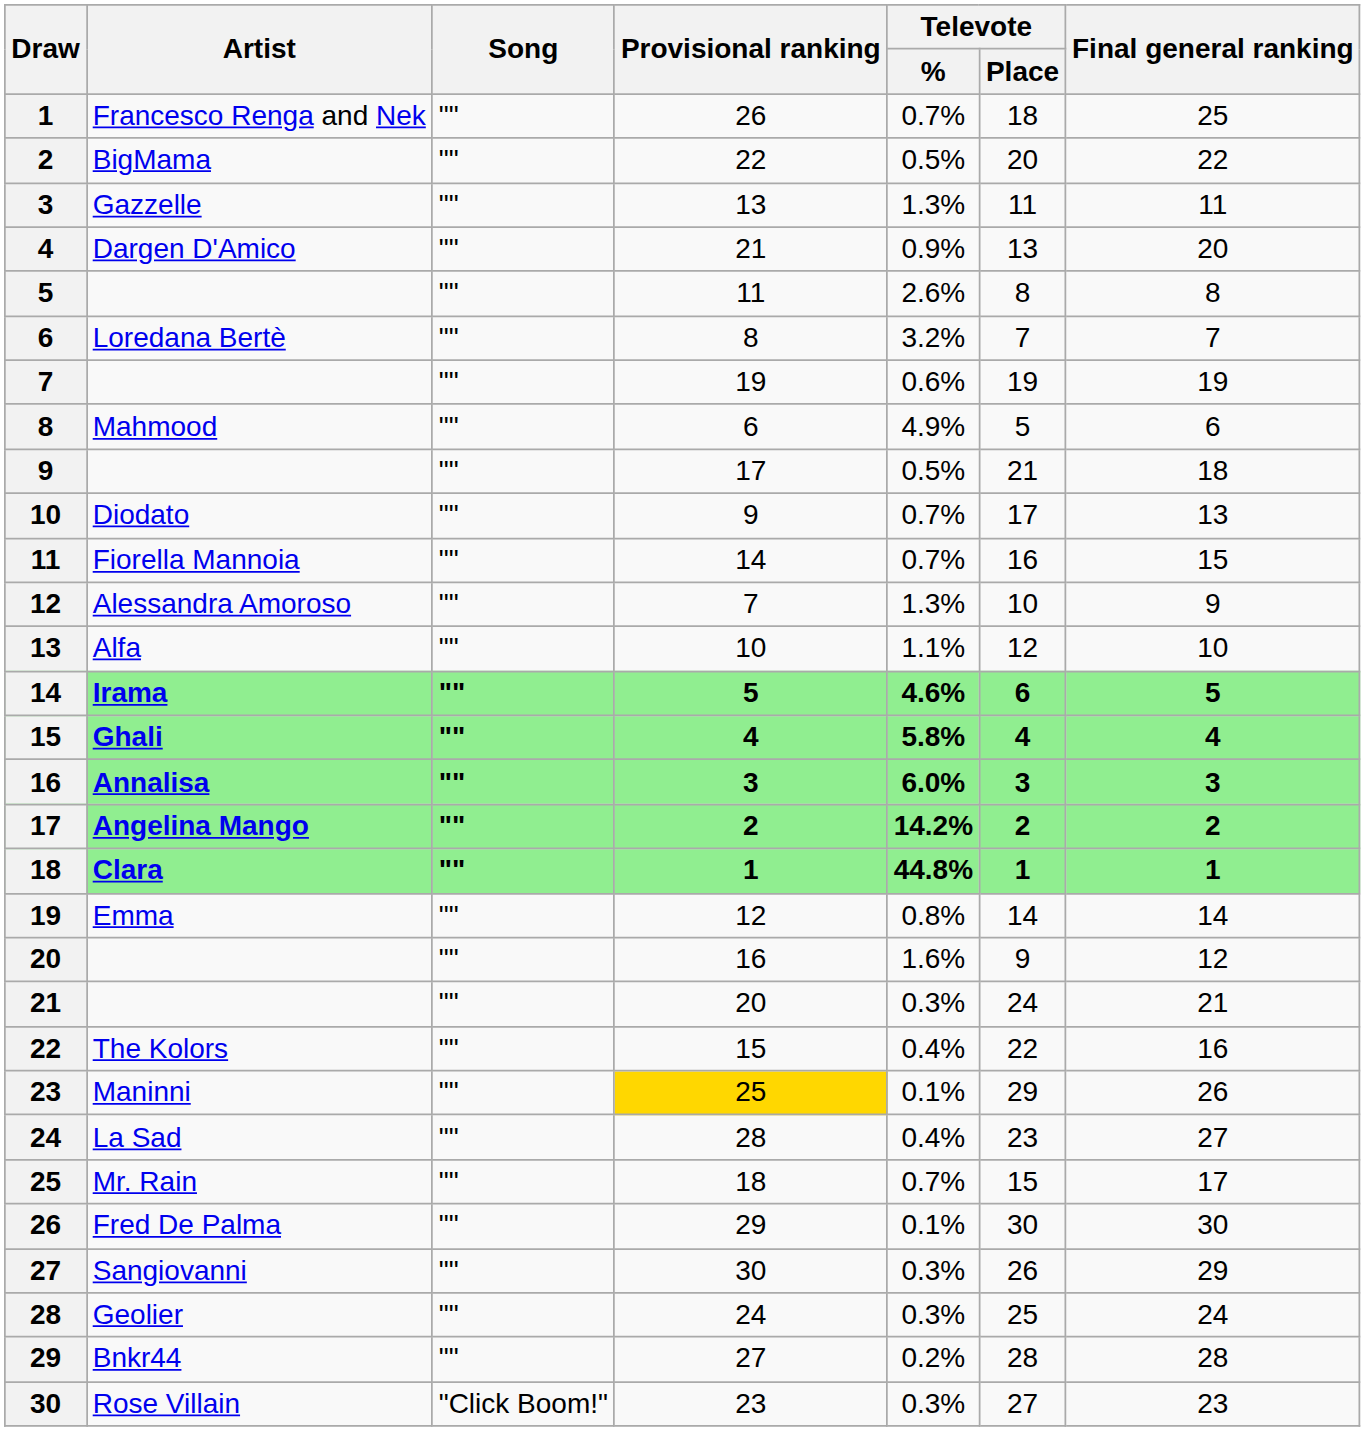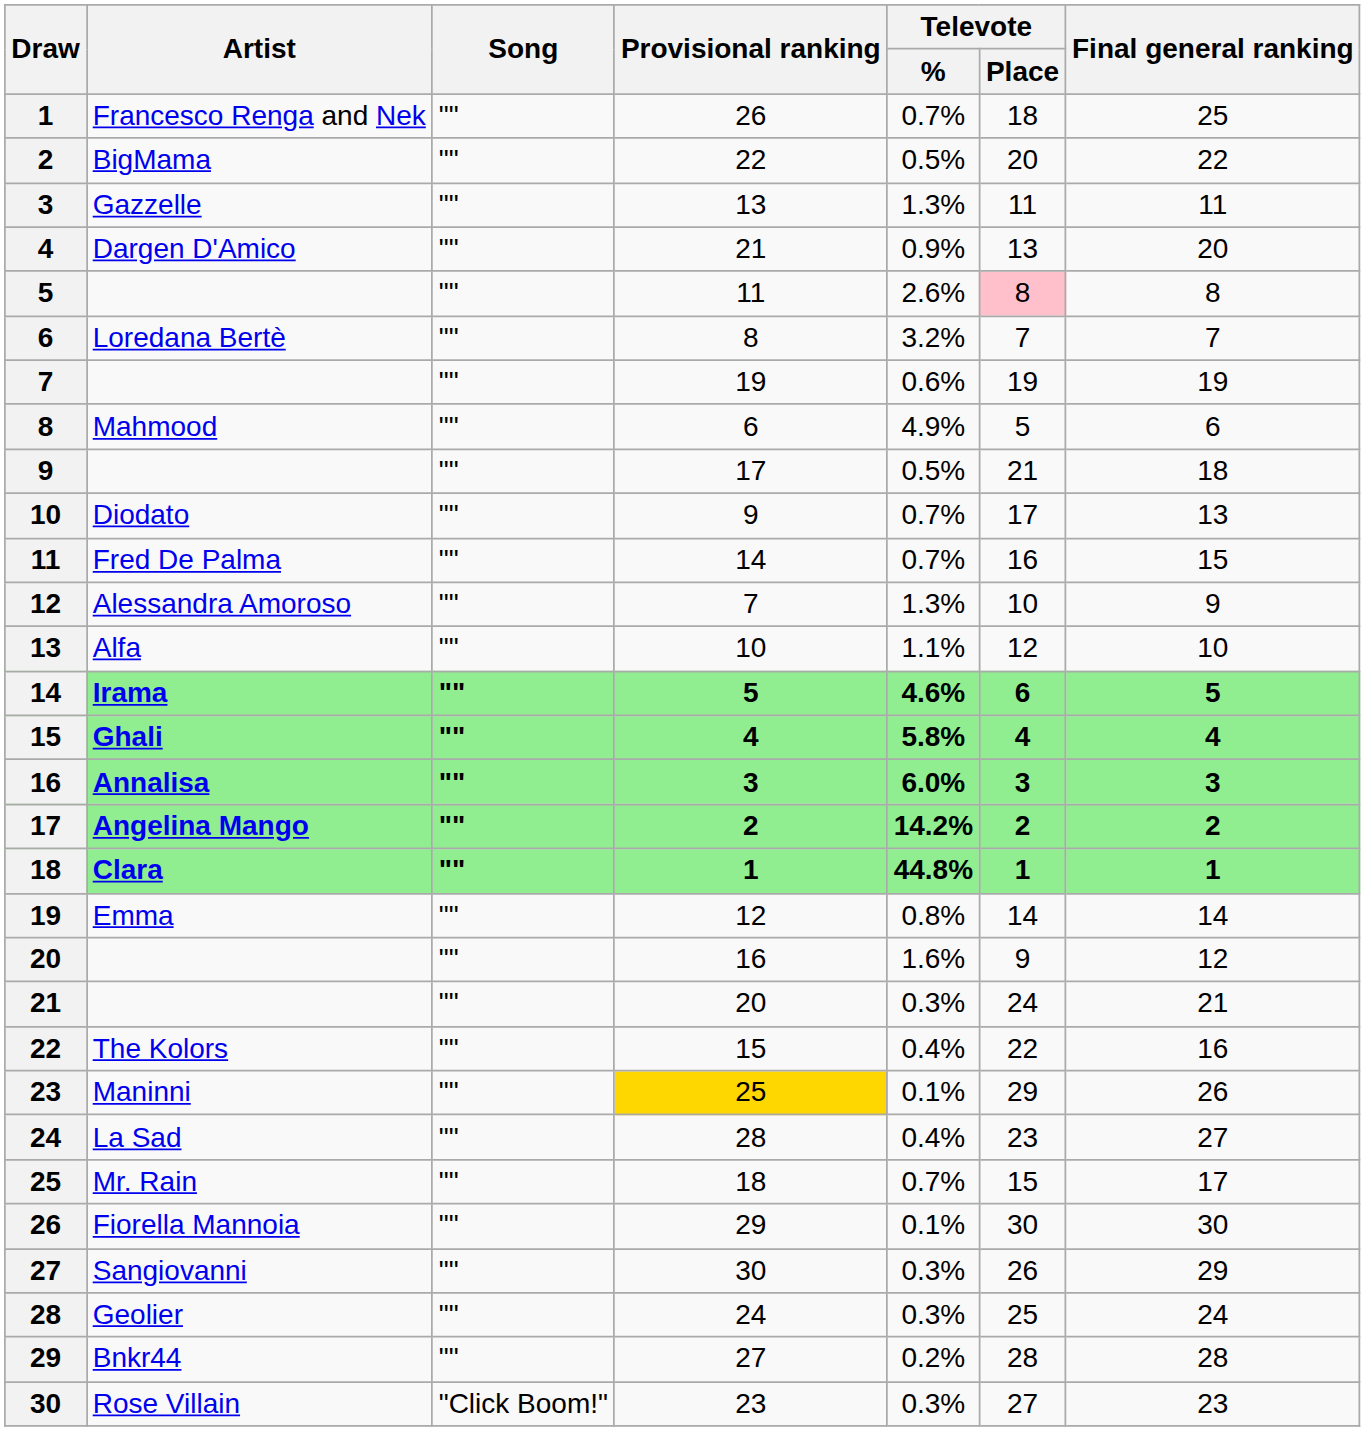(1023, 293) no background -> (1023, 293) pink background
(196, 559) Fiorella Mannoia -> (187, 559) Fred De Palma
(187, 1225) Fred De Palma -> (196, 1225) Fiorella Mannoia
